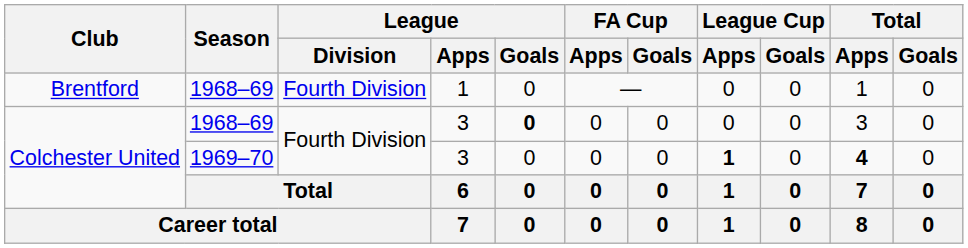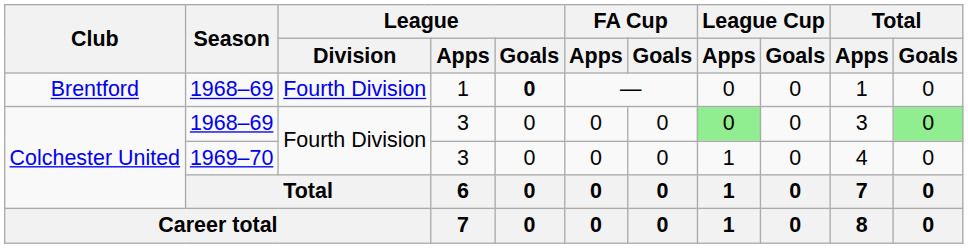(529, 89) normal -> (529, 89) bold
(529, 123) bold -> (529, 123) normal
(729, 123) no background -> (729, 123) lightgreen background
(928, 123) no background -> (928, 123) lightgreen background
(729, 157) bold -> (729, 157) normal
(862, 157) bold -> (862, 157) normal
